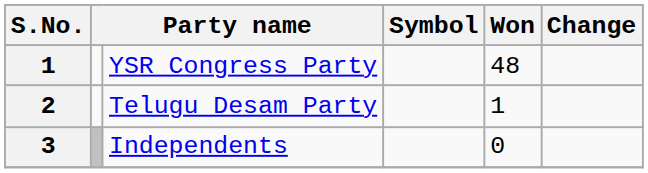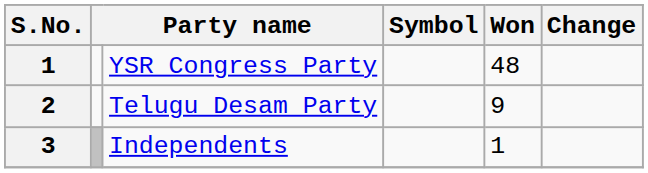(498, 106) 1 -> (498, 106) 9
(498, 147) 0 -> (498, 147) 1
